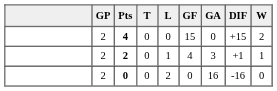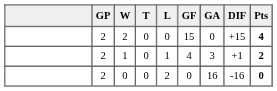columns swapped: (262, 15) <-> (125, 15)
